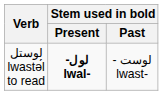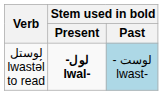(132, 67) no background -> (132, 67) lightblue background
